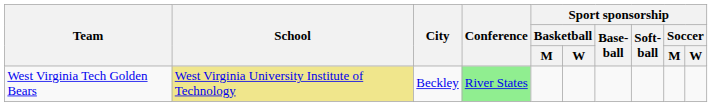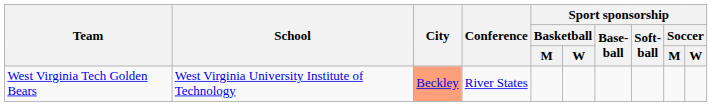(269, 83) khaki background -> (269, 83) no background
(438, 83) no background -> (438, 83) lightsalmon background
(496, 83) lightgreen background -> (496, 83) no background
